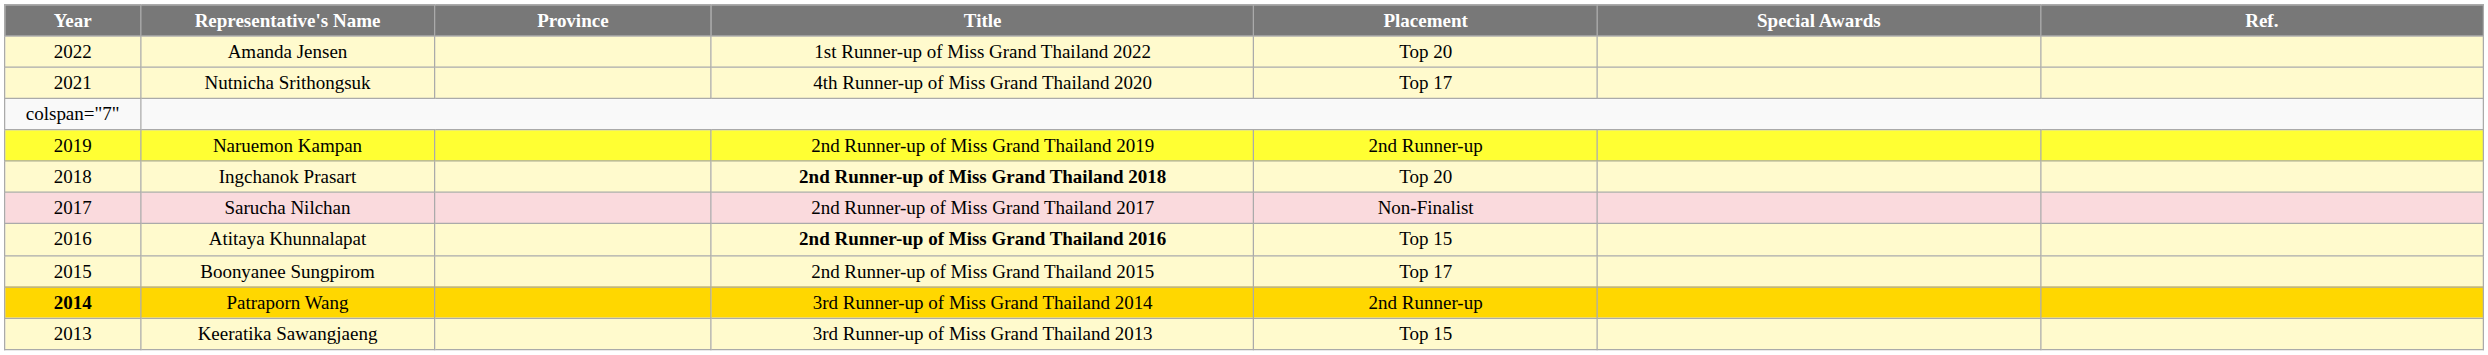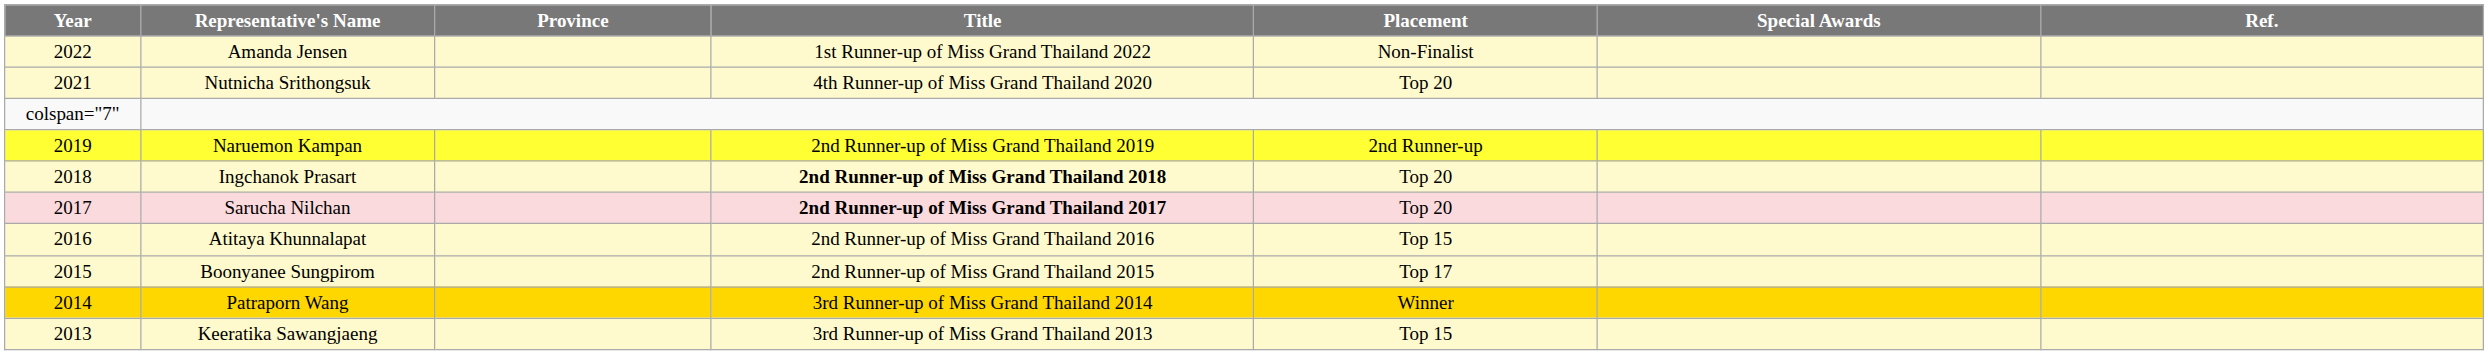(1426, 51) Top 20 -> (1426, 51) Non-Finalist
(1426, 83) Top 17 -> (1426, 83) Top 20
(983, 208) normal -> (983, 208) bold
(1426, 208) Non-Finalist -> (1426, 208) Top 20
(983, 239) bold -> (983, 239) normal
(73, 302) bold -> (73, 302) normal
(1426, 302) 2nd Runner-up -> (1426, 302) Winner
